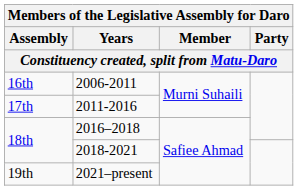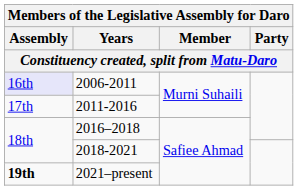(20, 83) no background -> (20, 83) lavender background
(20, 173) normal -> (21, 173) bold
